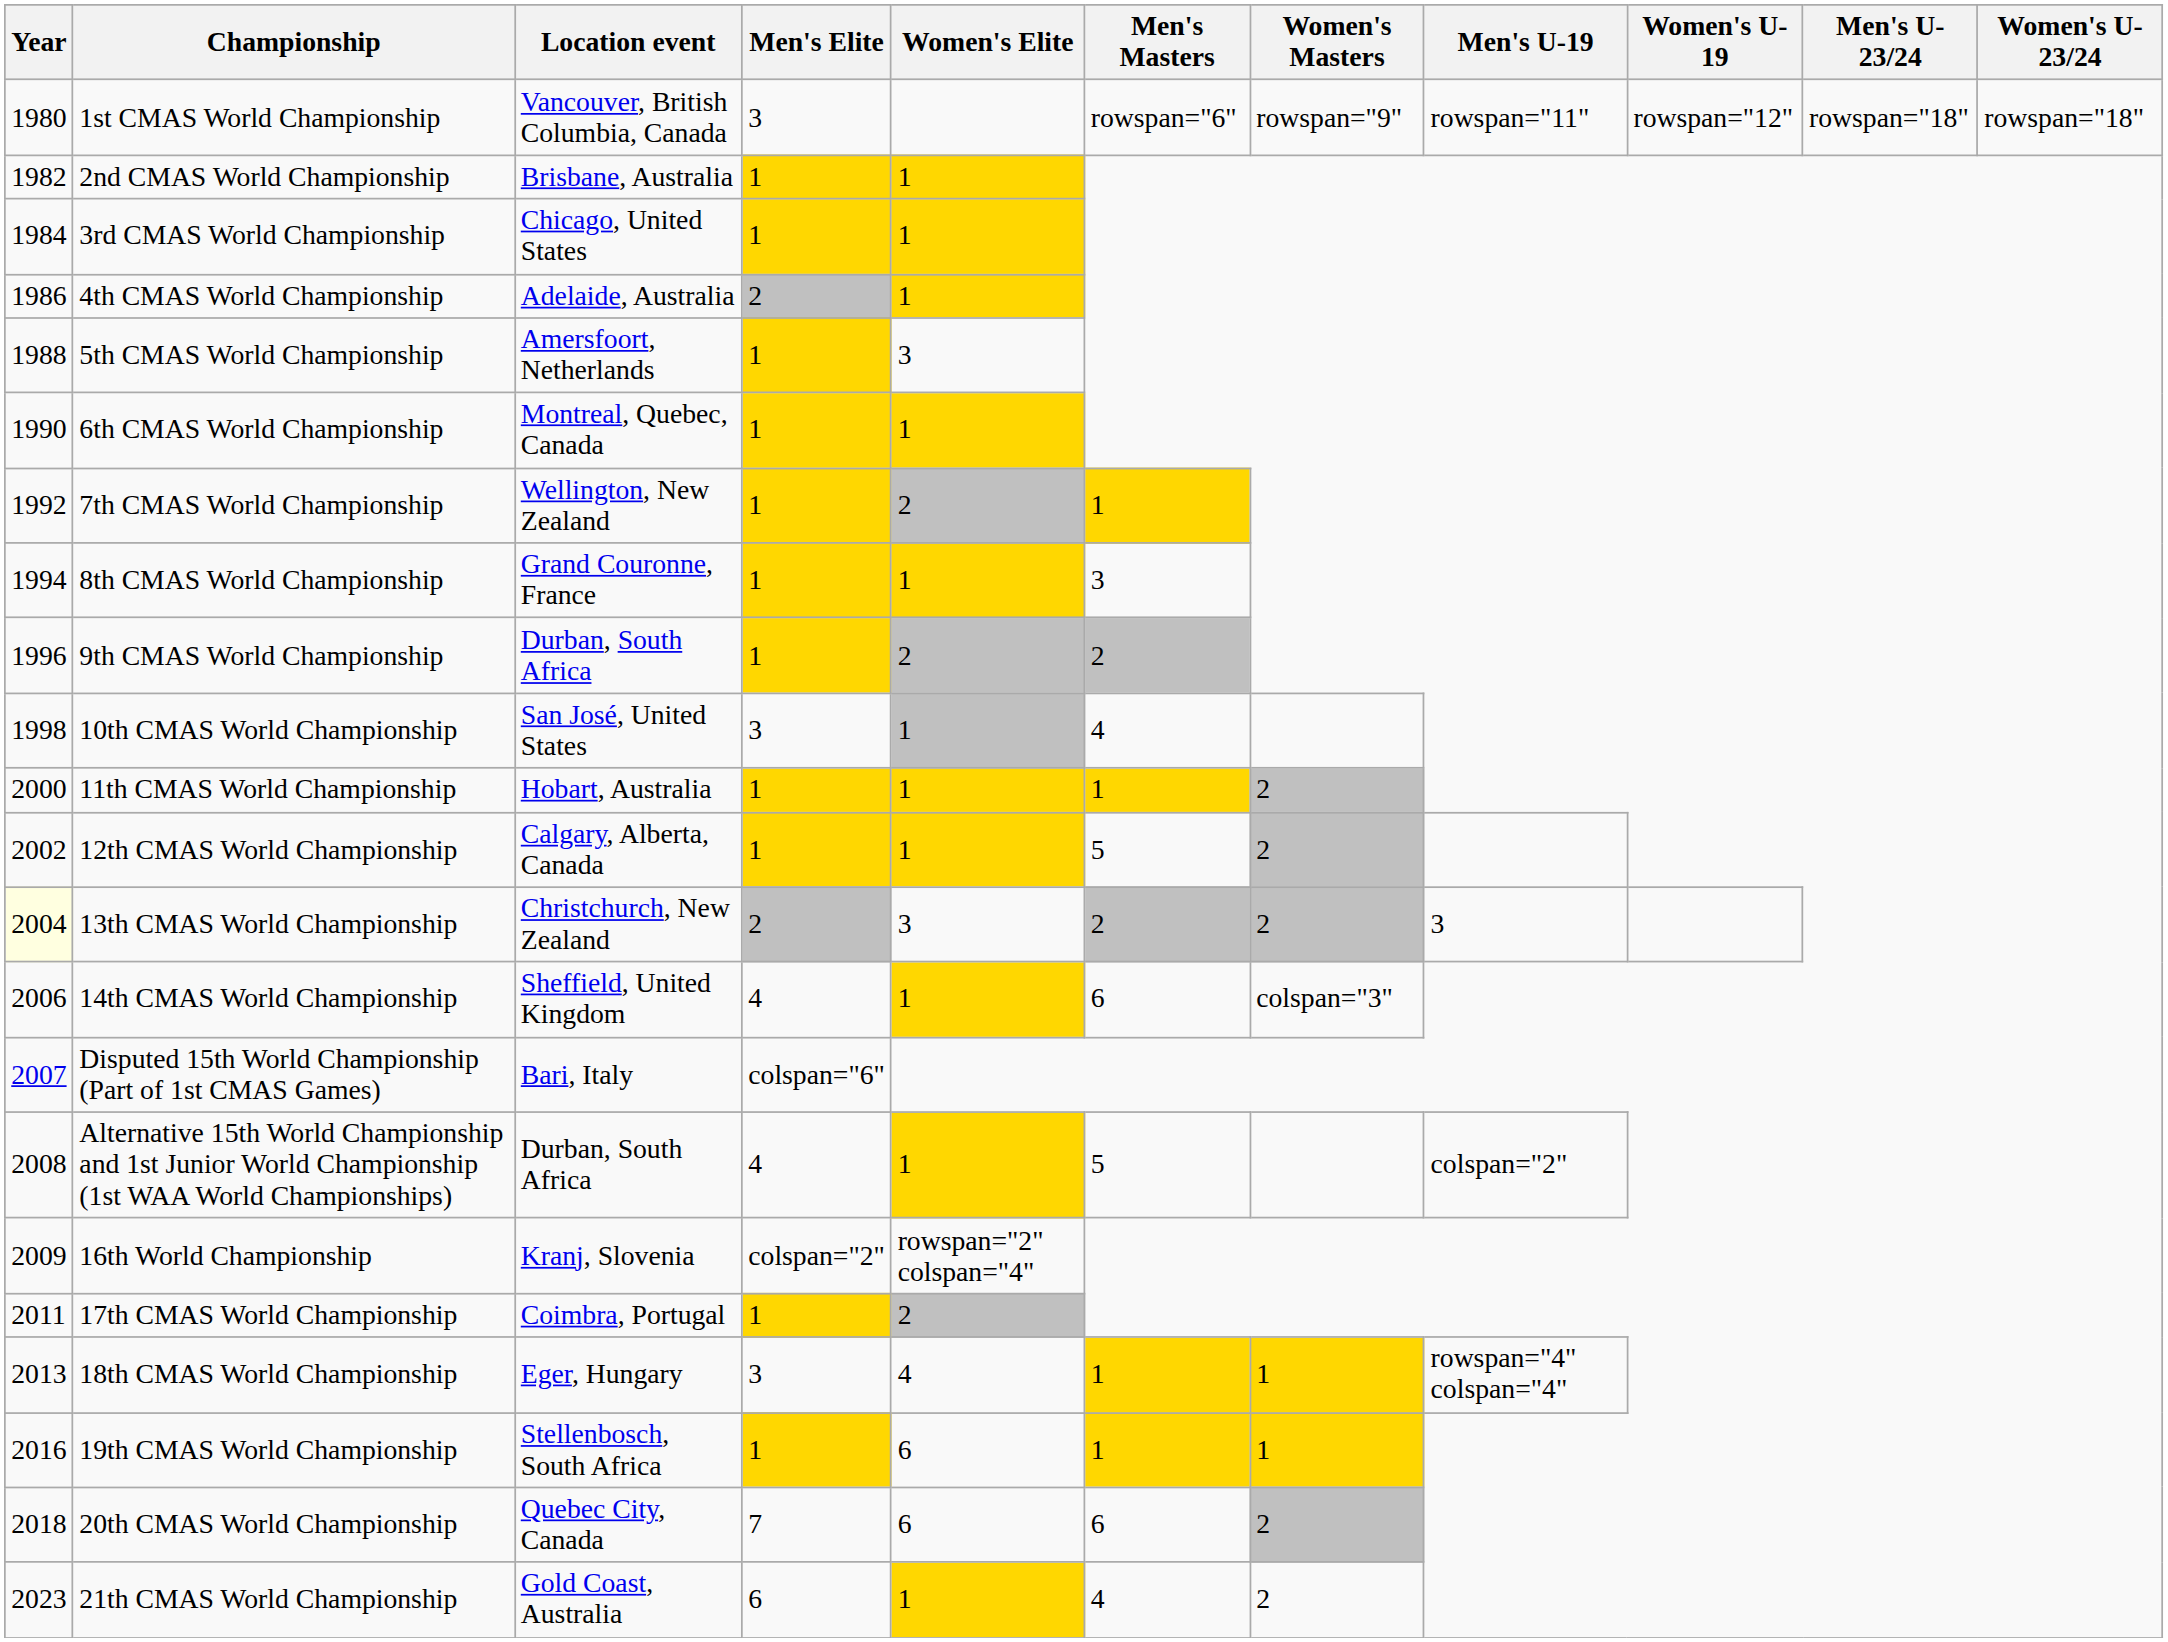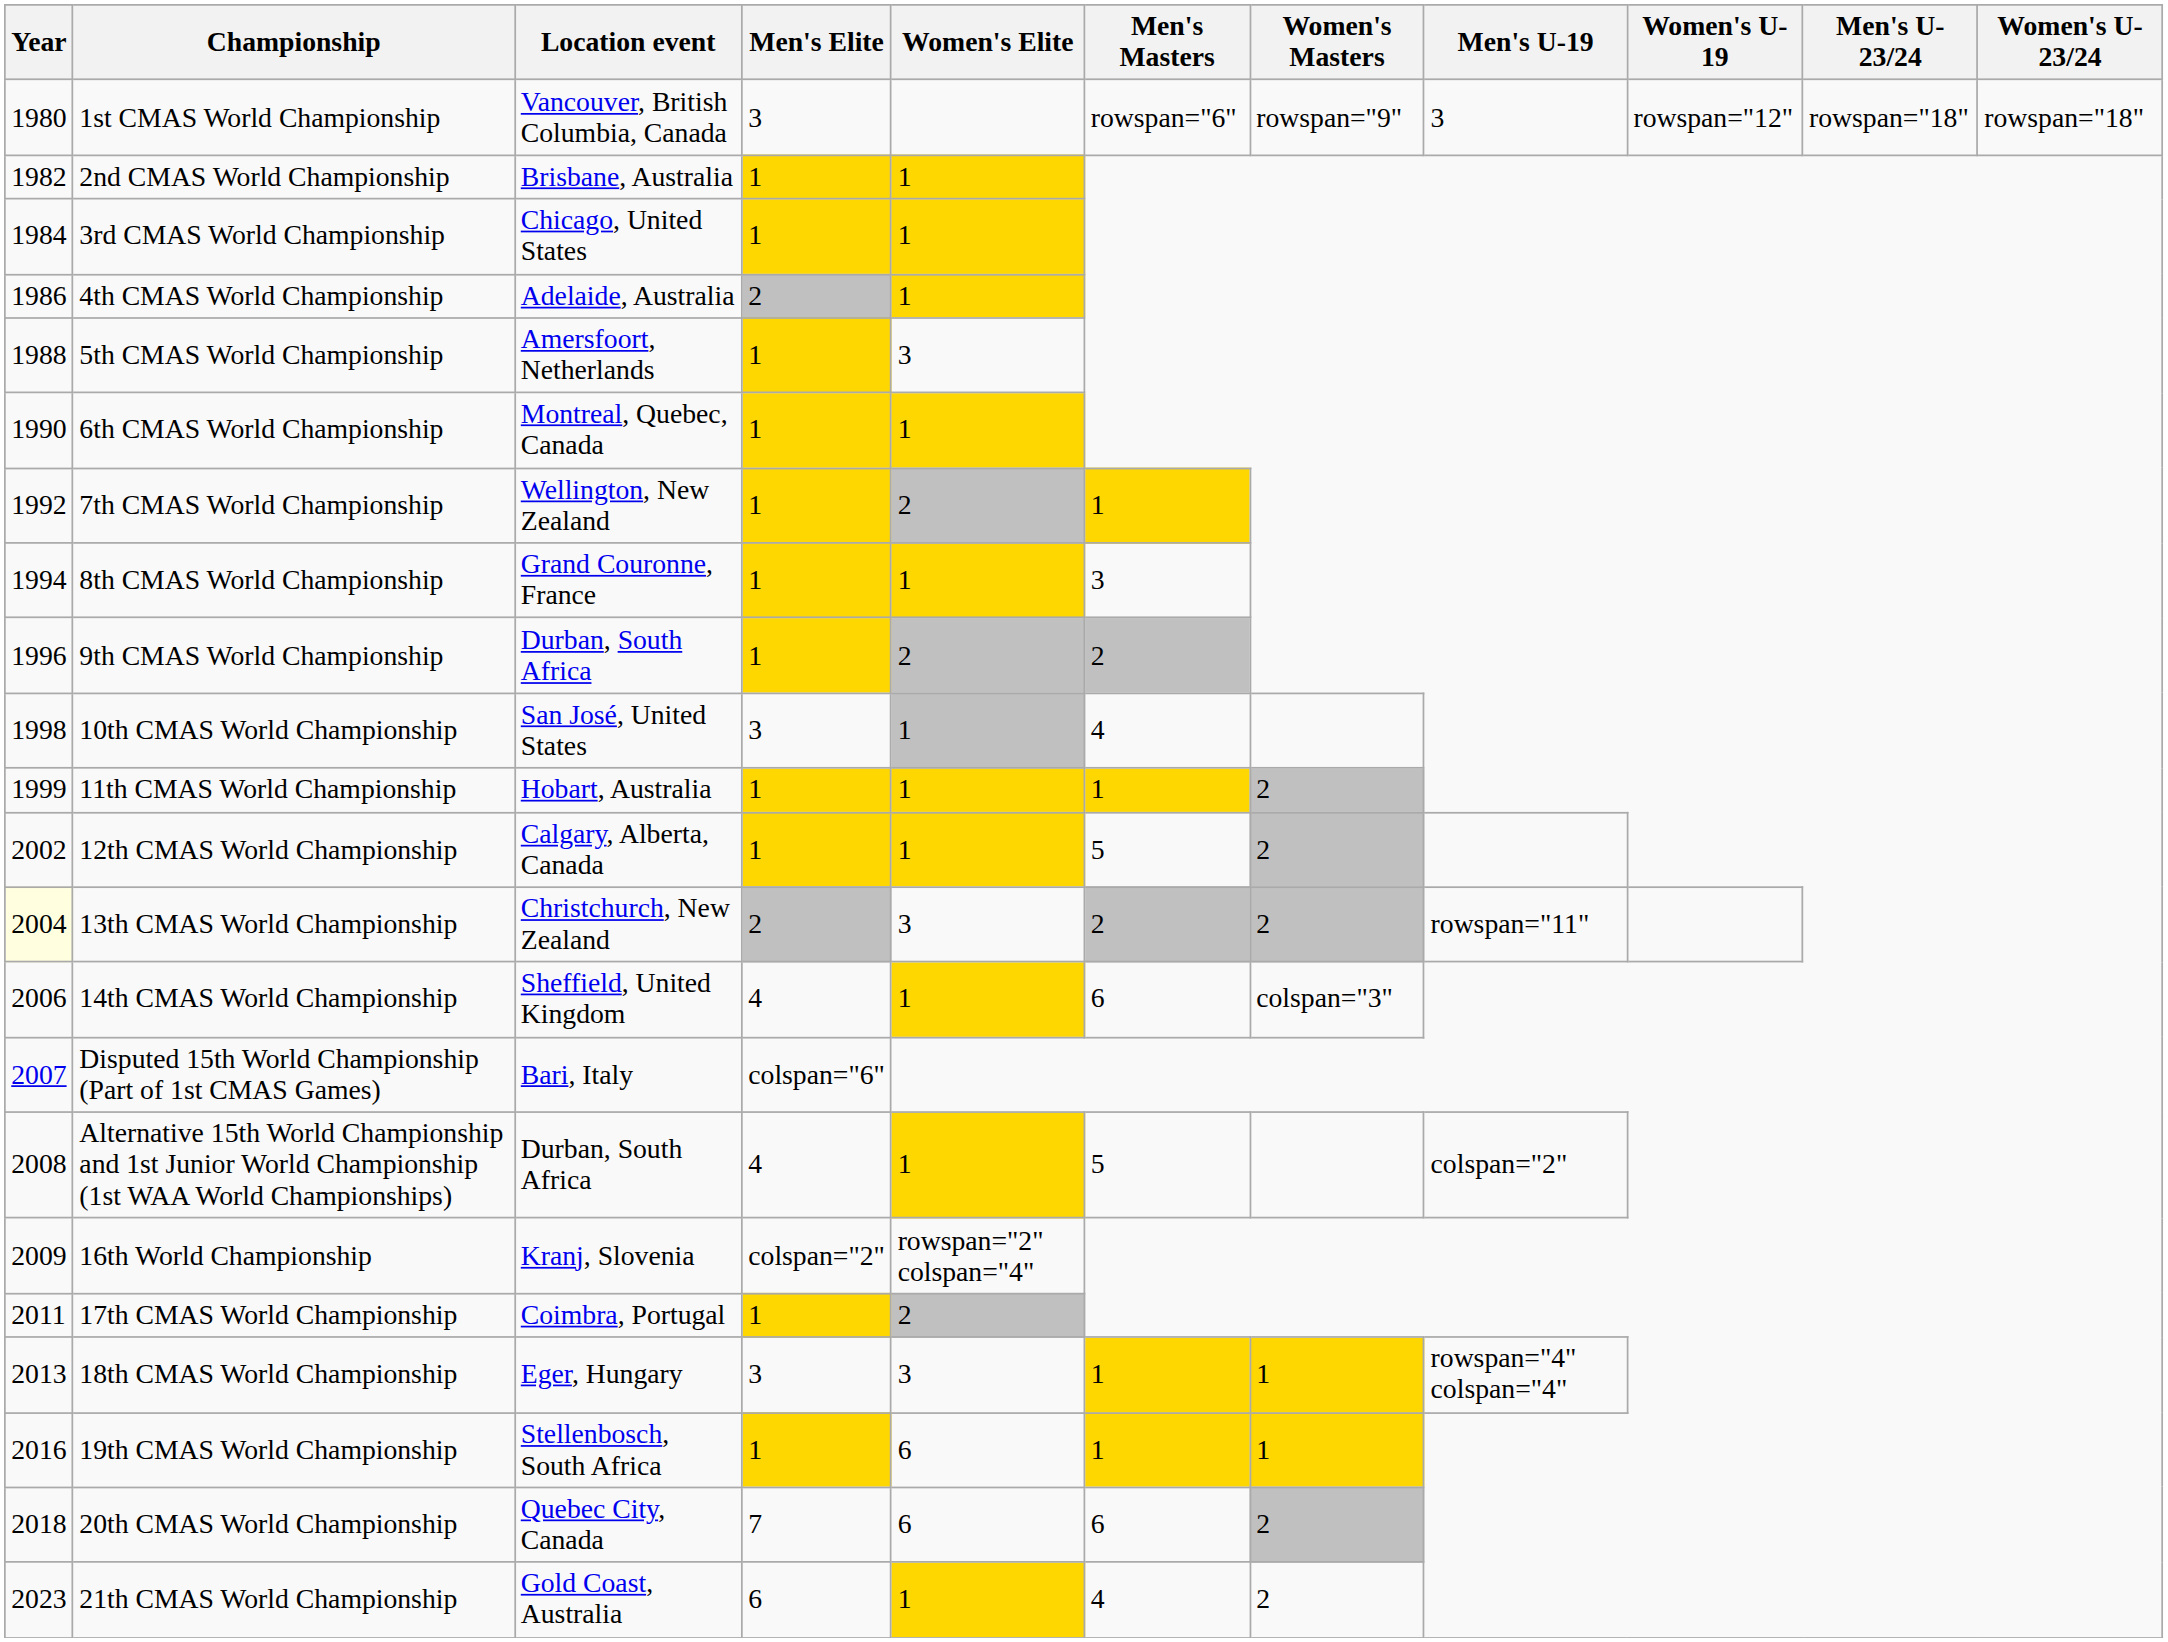(1510, 117) rowspan="11" -> (1437, 117) 3
(39, 789) 2000 -> (39, 789) 1999
(1437, 924) 3 -> (1510, 924) rowspan="11"
(905, 1374) 4 -> (905, 1374) 3
